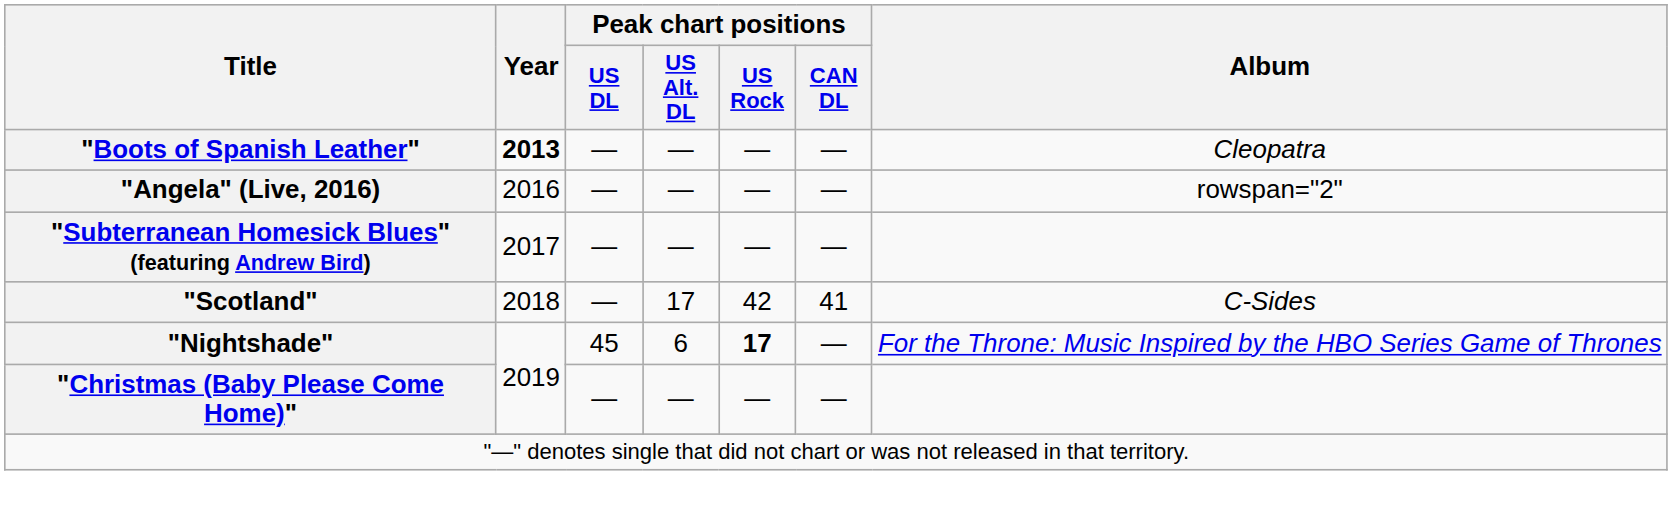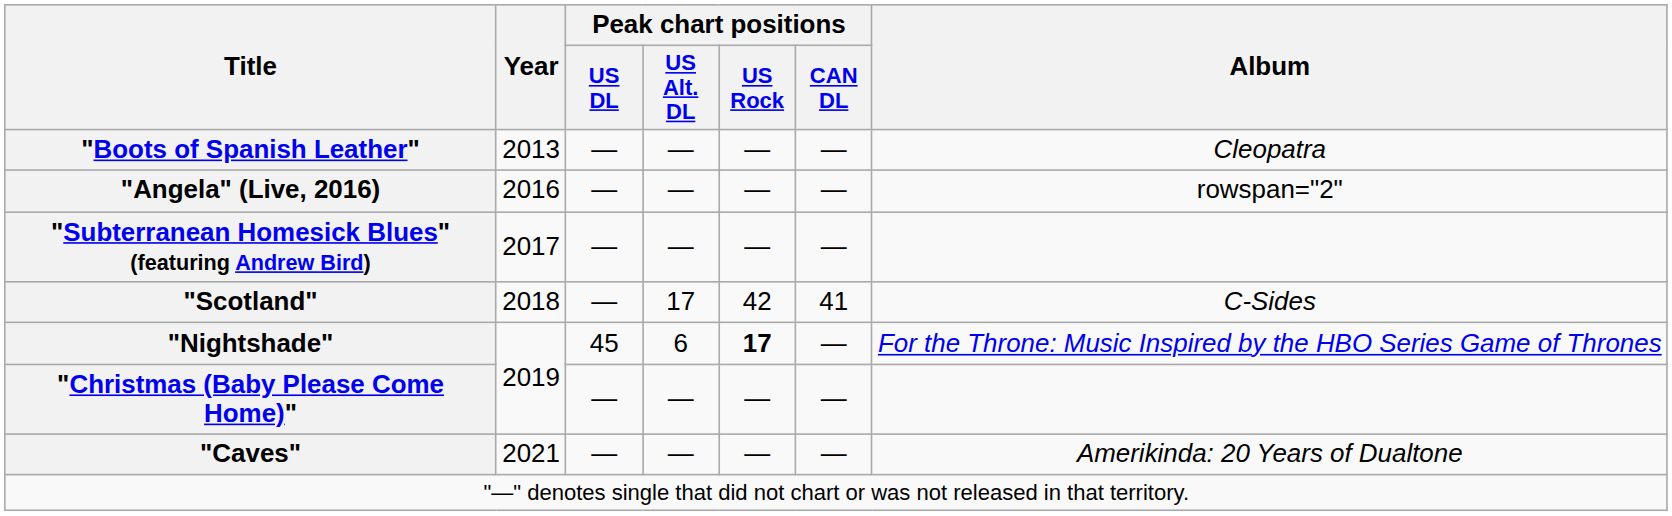(531, 149) bold -> (531, 149) normal
+ row: (251, 454)
